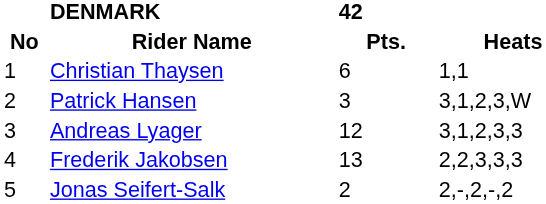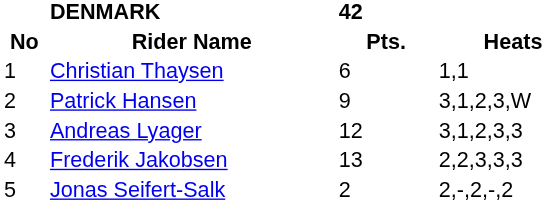(345, 101) 3 -> (345, 101) 9
